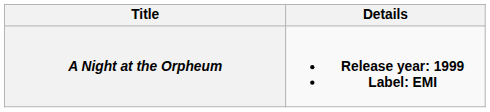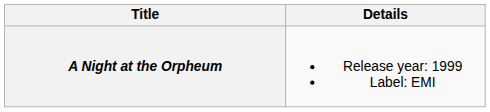(385, 74) bold -> (385, 74) normal
